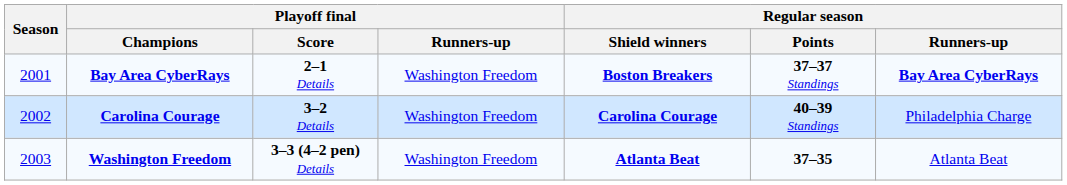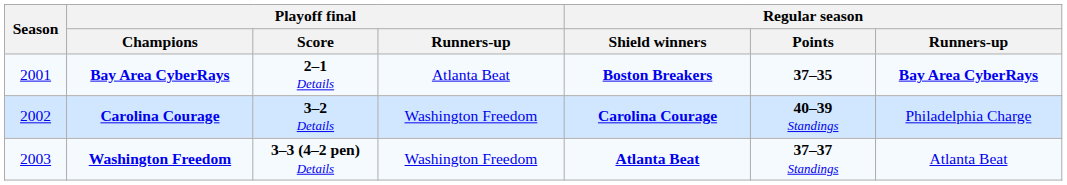(471, 74) Washington Freedom -> (471, 74) Atlanta Beat
(813, 74) 37–37 Standings -> (813, 74) 37–35
(813, 158) 37–35 -> (813, 158) 37–37 Standings
